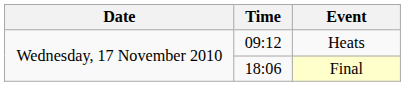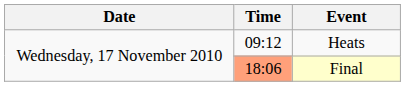(263, 68) no background -> (263, 68) lightsalmon background
